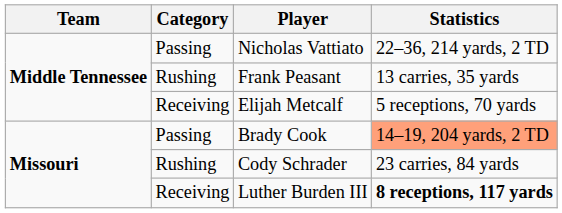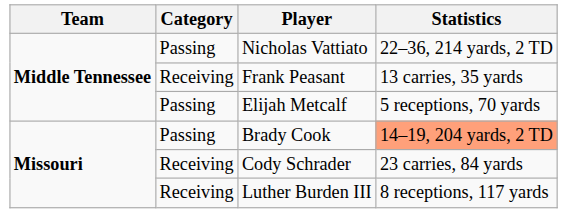(186, 77) Rushing -> (197, 77) Receiving
(192, 105) Receiving -> (187, 105) Passing
(186, 163) Rushing -> (197, 163) Receiving
(464, 192) bold -> (464, 192) normal
